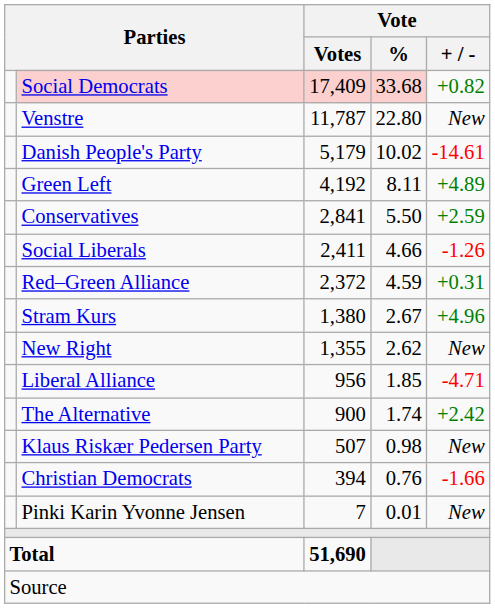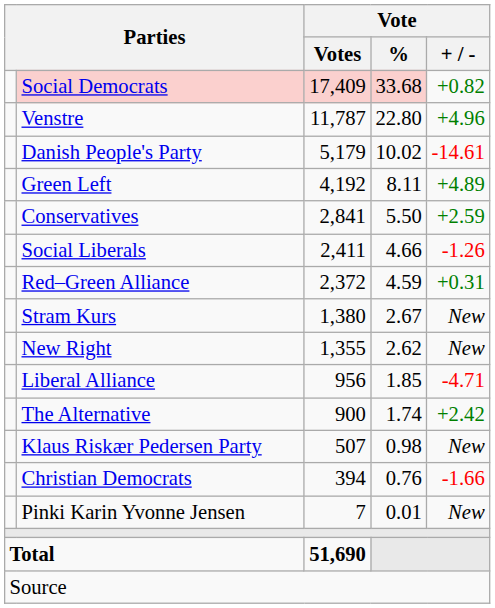(466, 119) New -> (461, 119) +4.96
(461, 315) +4.96 -> (466, 315) New
